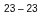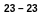(21, 9) normal -> (21, 9) bold
